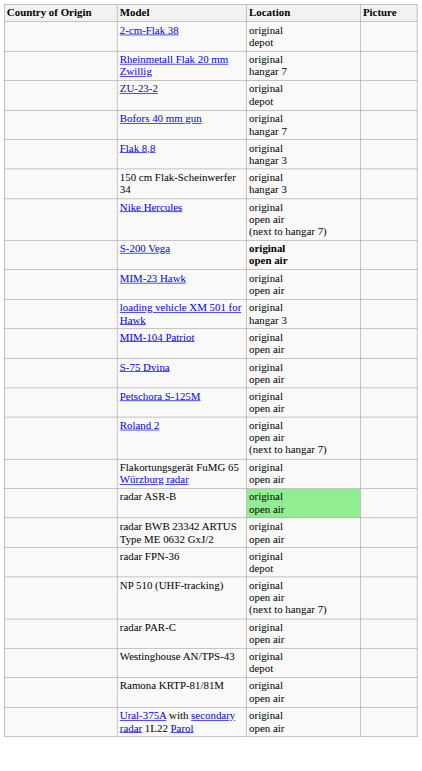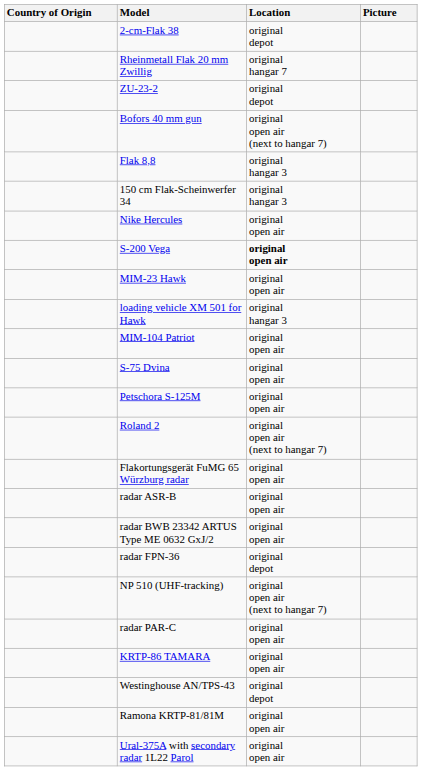(268, 124) original hangar 7 -> (288, 131) original open air (next to hangar 7)
(288, 219) original open air (next to hangar 7) -> (267, 225) original open air
(267, 503) lightgreen background -> (267, 503) no background
+ row: (165, 657)
